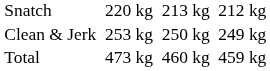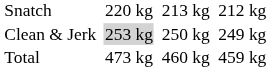(129, 34) no background -> (129, 34) lightgrey background
